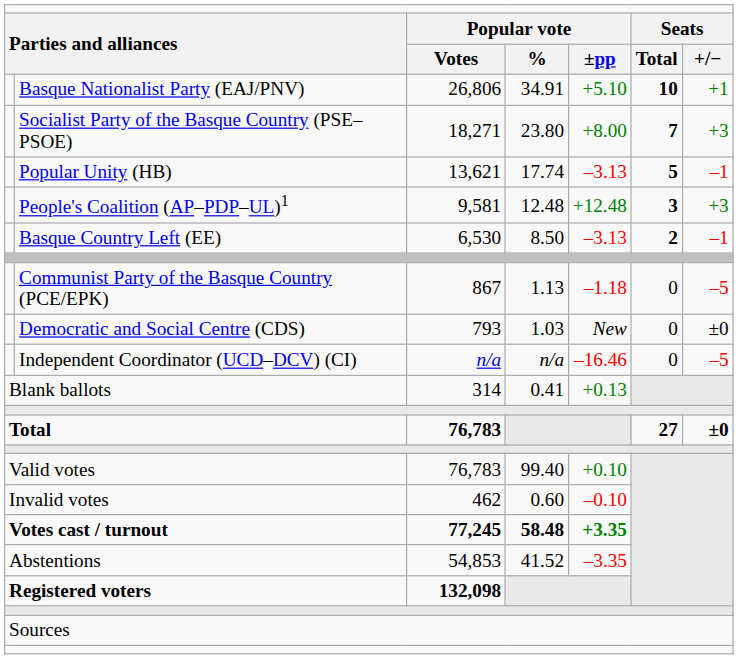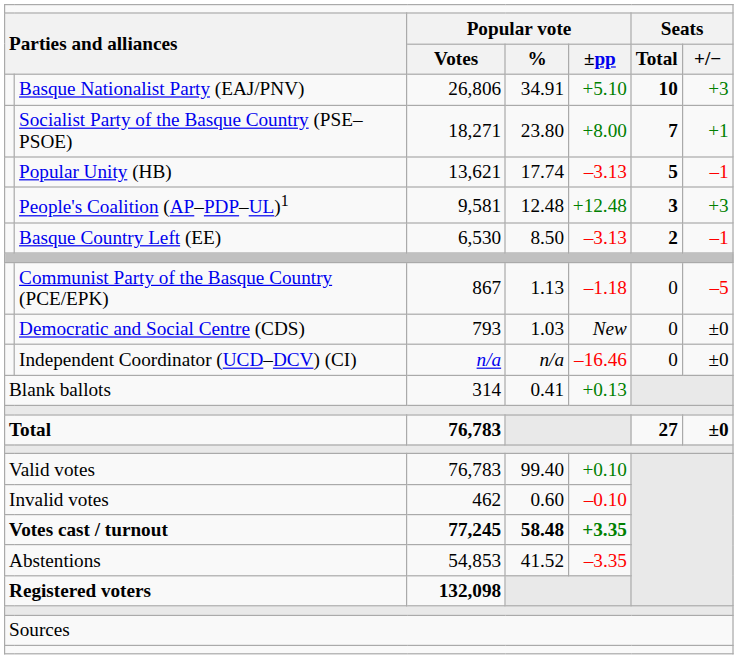(718, 89) +1 -> (718, 89) +3
(718, 130) +3 -> (718, 130) +1
(719, 359) –5 -> (719, 359) ±0
